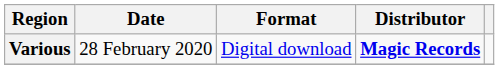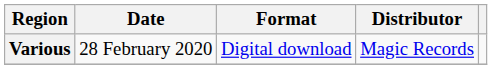(420, 49) bold -> (417, 49) normal
